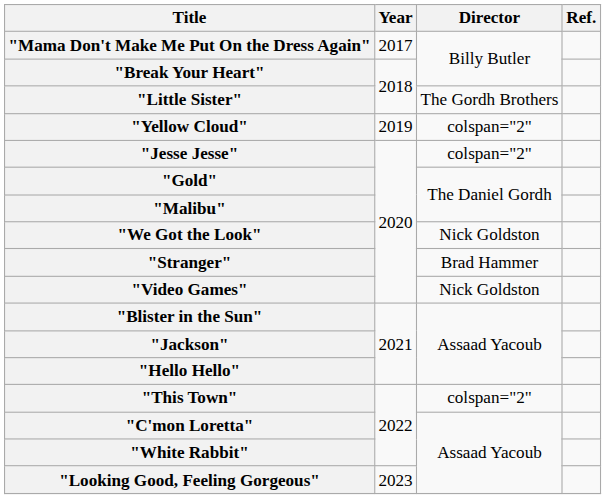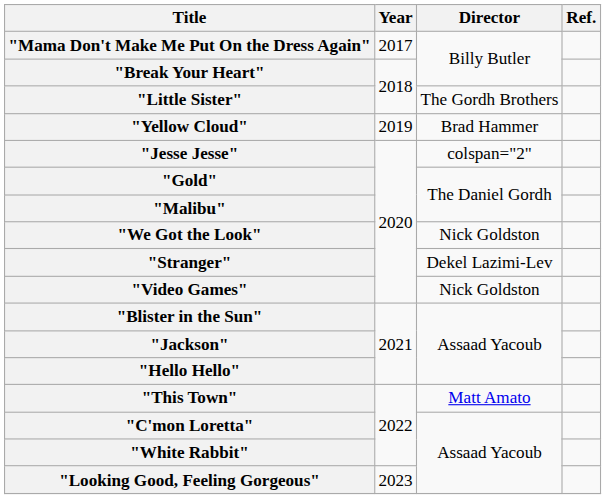(489, 126) colspan="2" -> (489, 126) Brad Hammer
(489, 262) Brad Hammer -> (489, 262) Dekel Lazimi-Lev
(489, 398) colspan="2" -> (489, 398) Matt Amato
